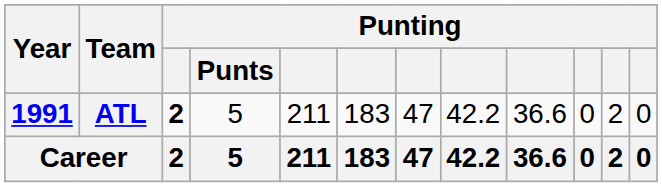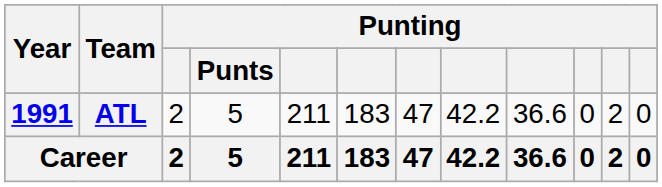(176, 114) bold -> (176, 114) normal
